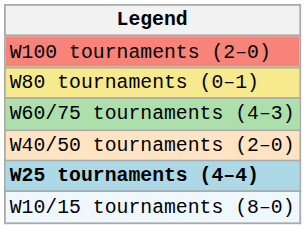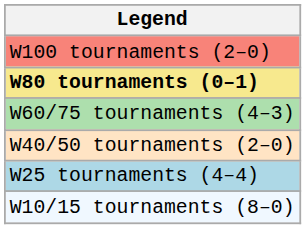(134, 83) normal -> (134, 83) bold
(134, 176) bold -> (134, 176) normal
